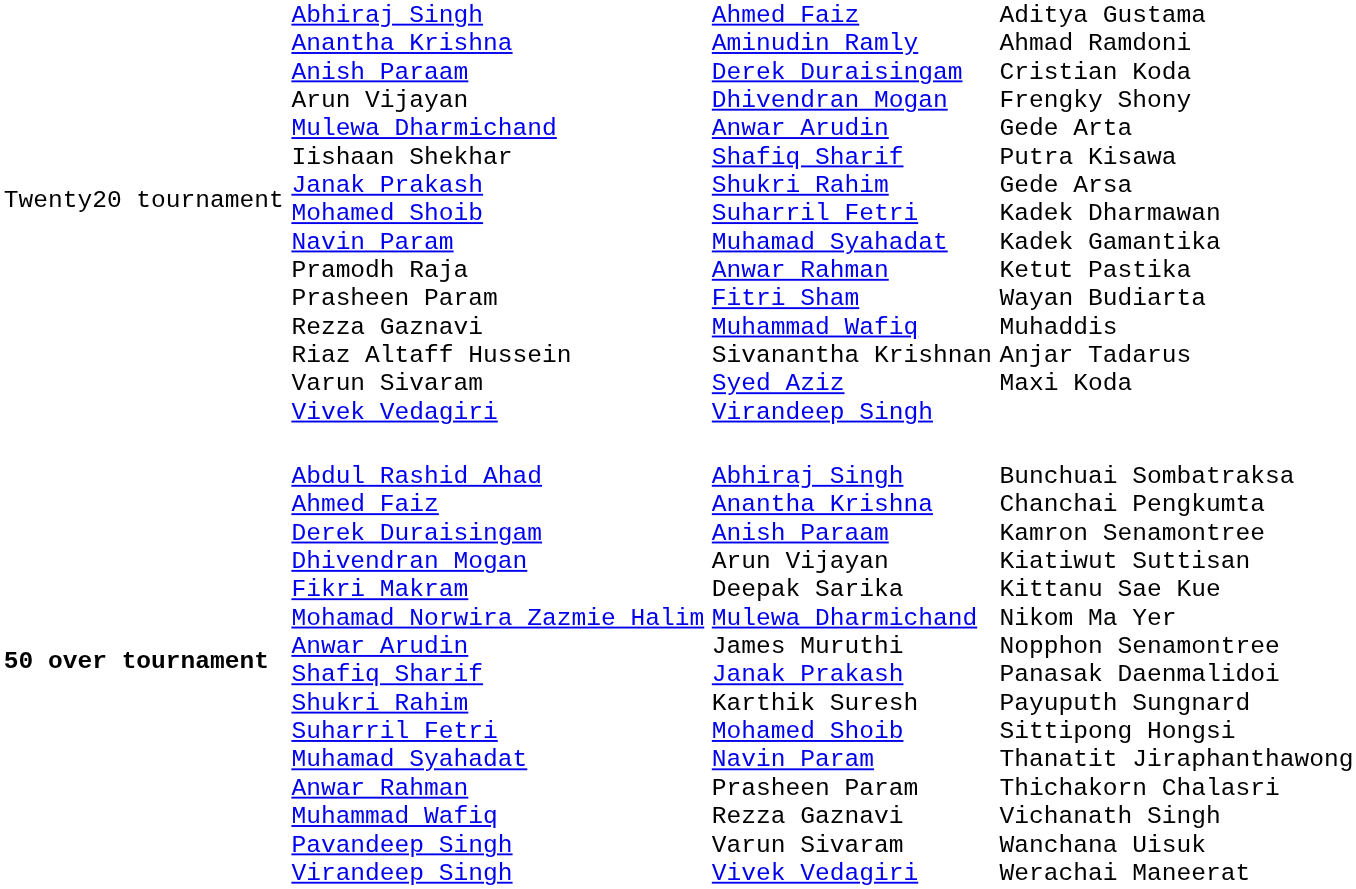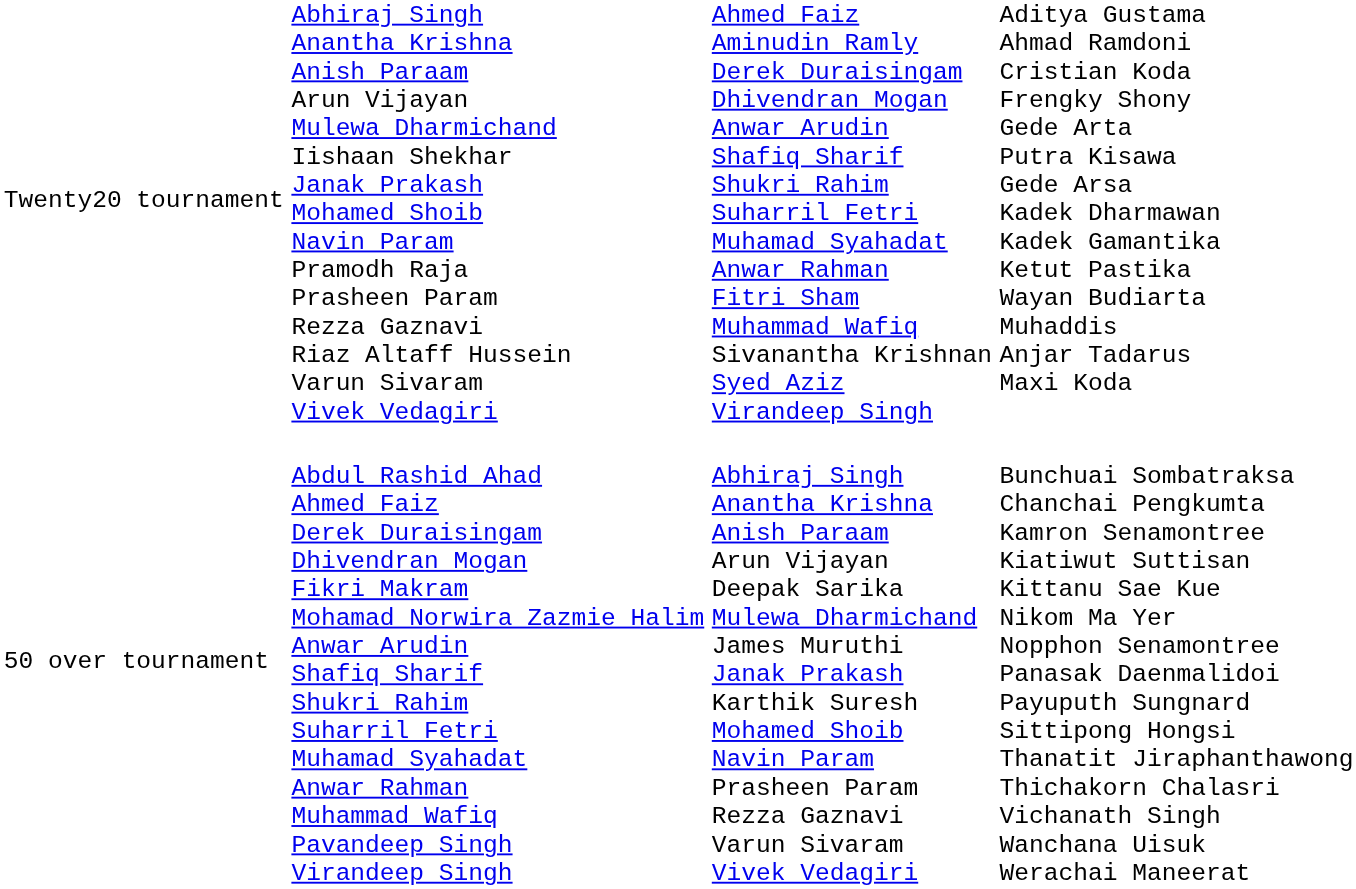(136, 661) bold -> (136, 661) normal
